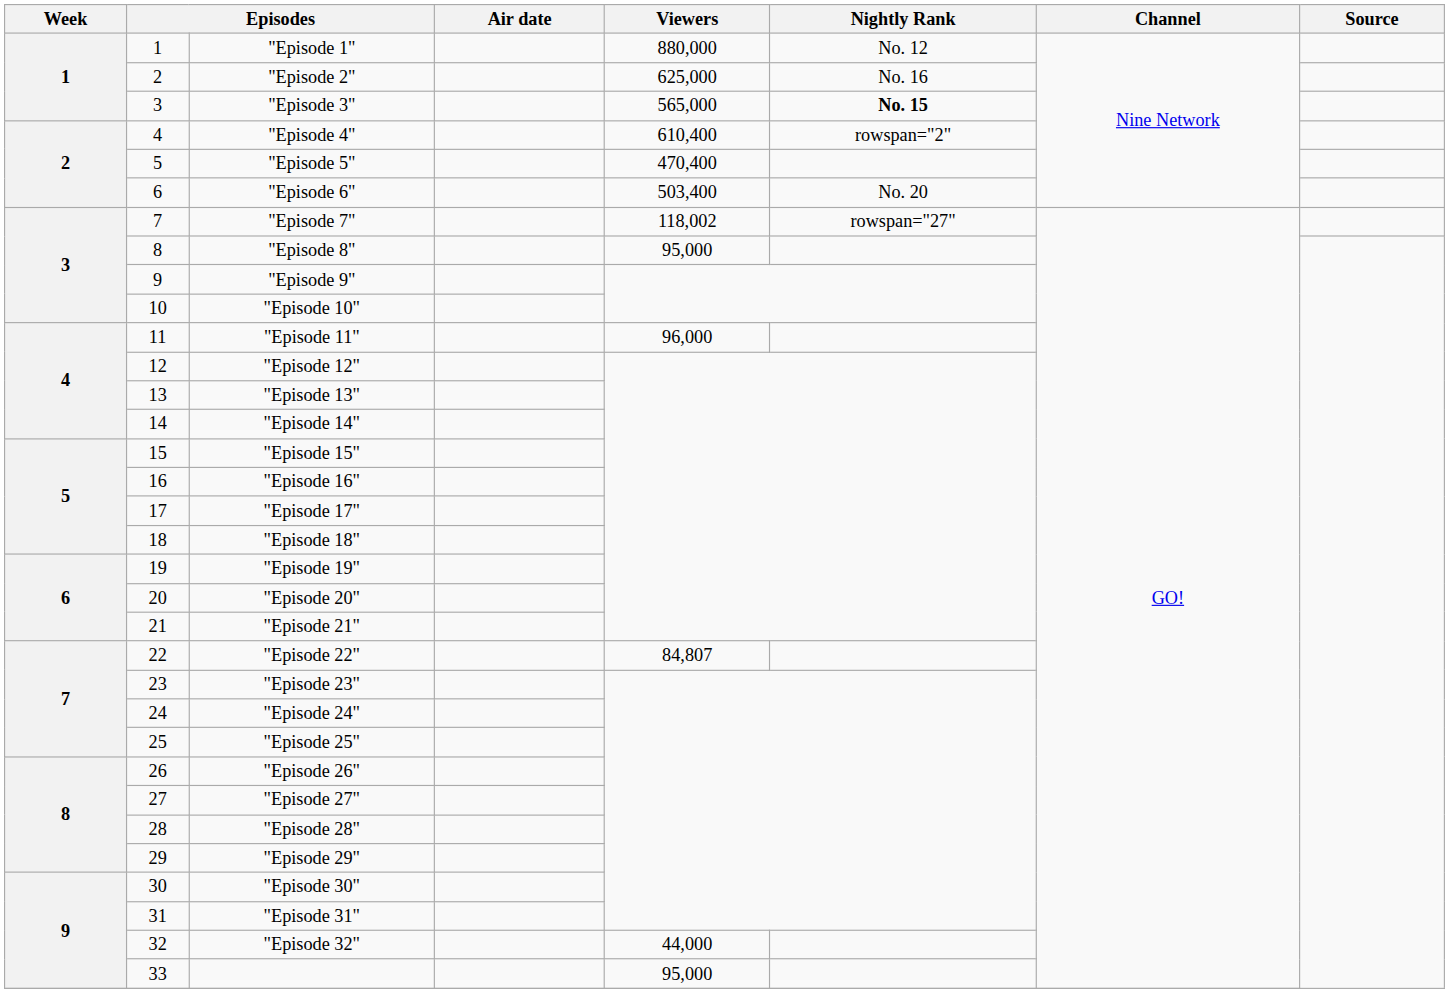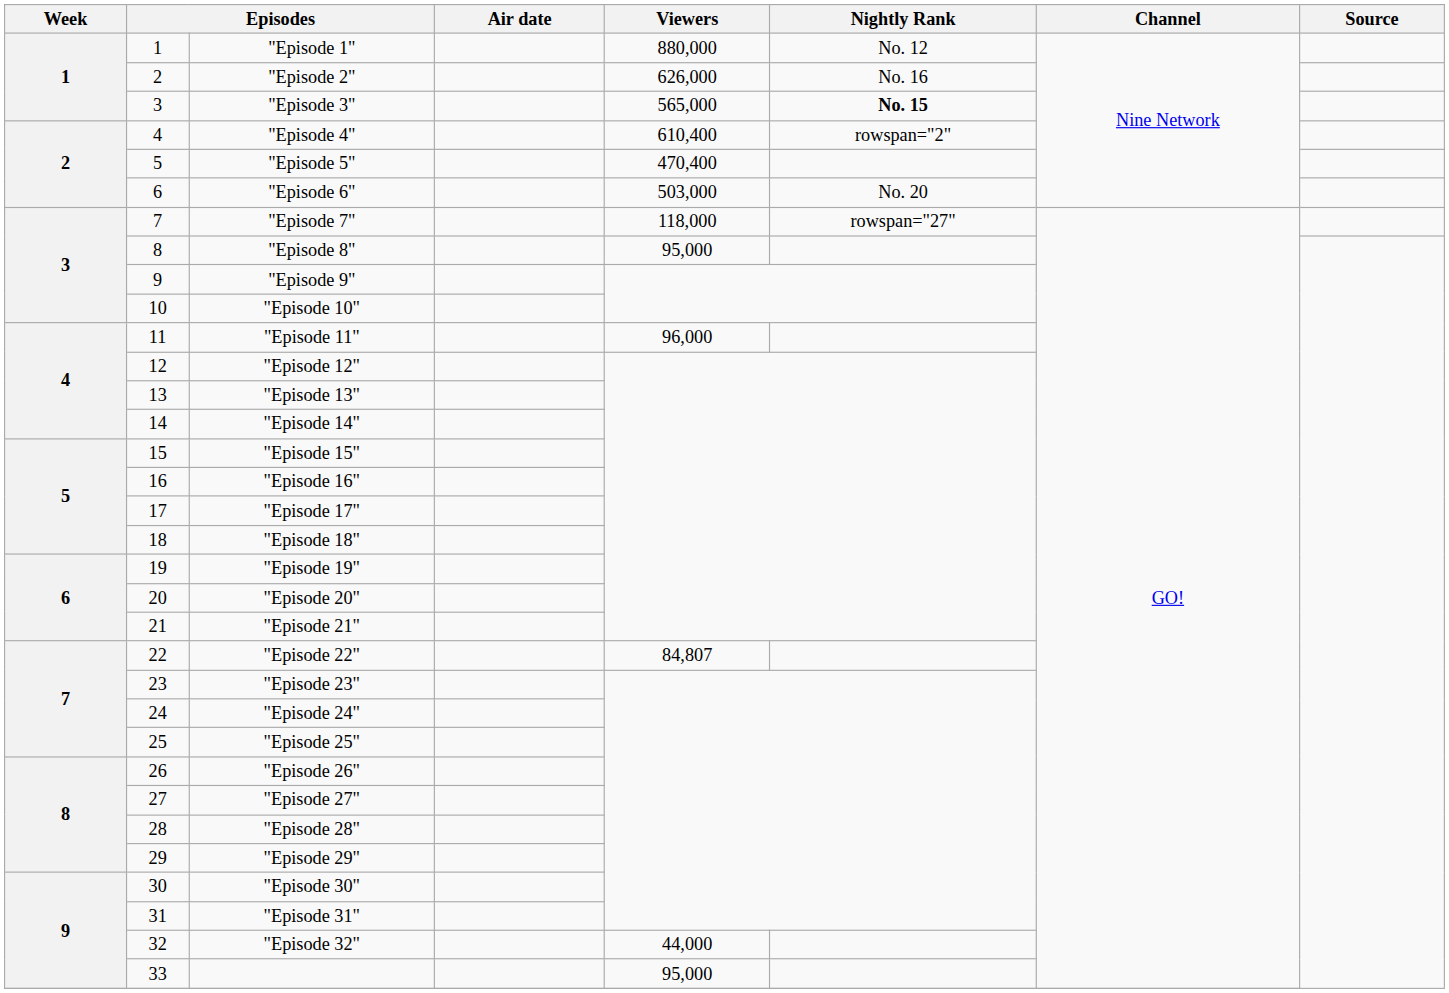(687, 76) 625,000 -> (687, 76) 626,000
(687, 192) 503,400 -> (687, 192) 503,000
(687, 221) 118,002 -> (687, 221) 118,000
